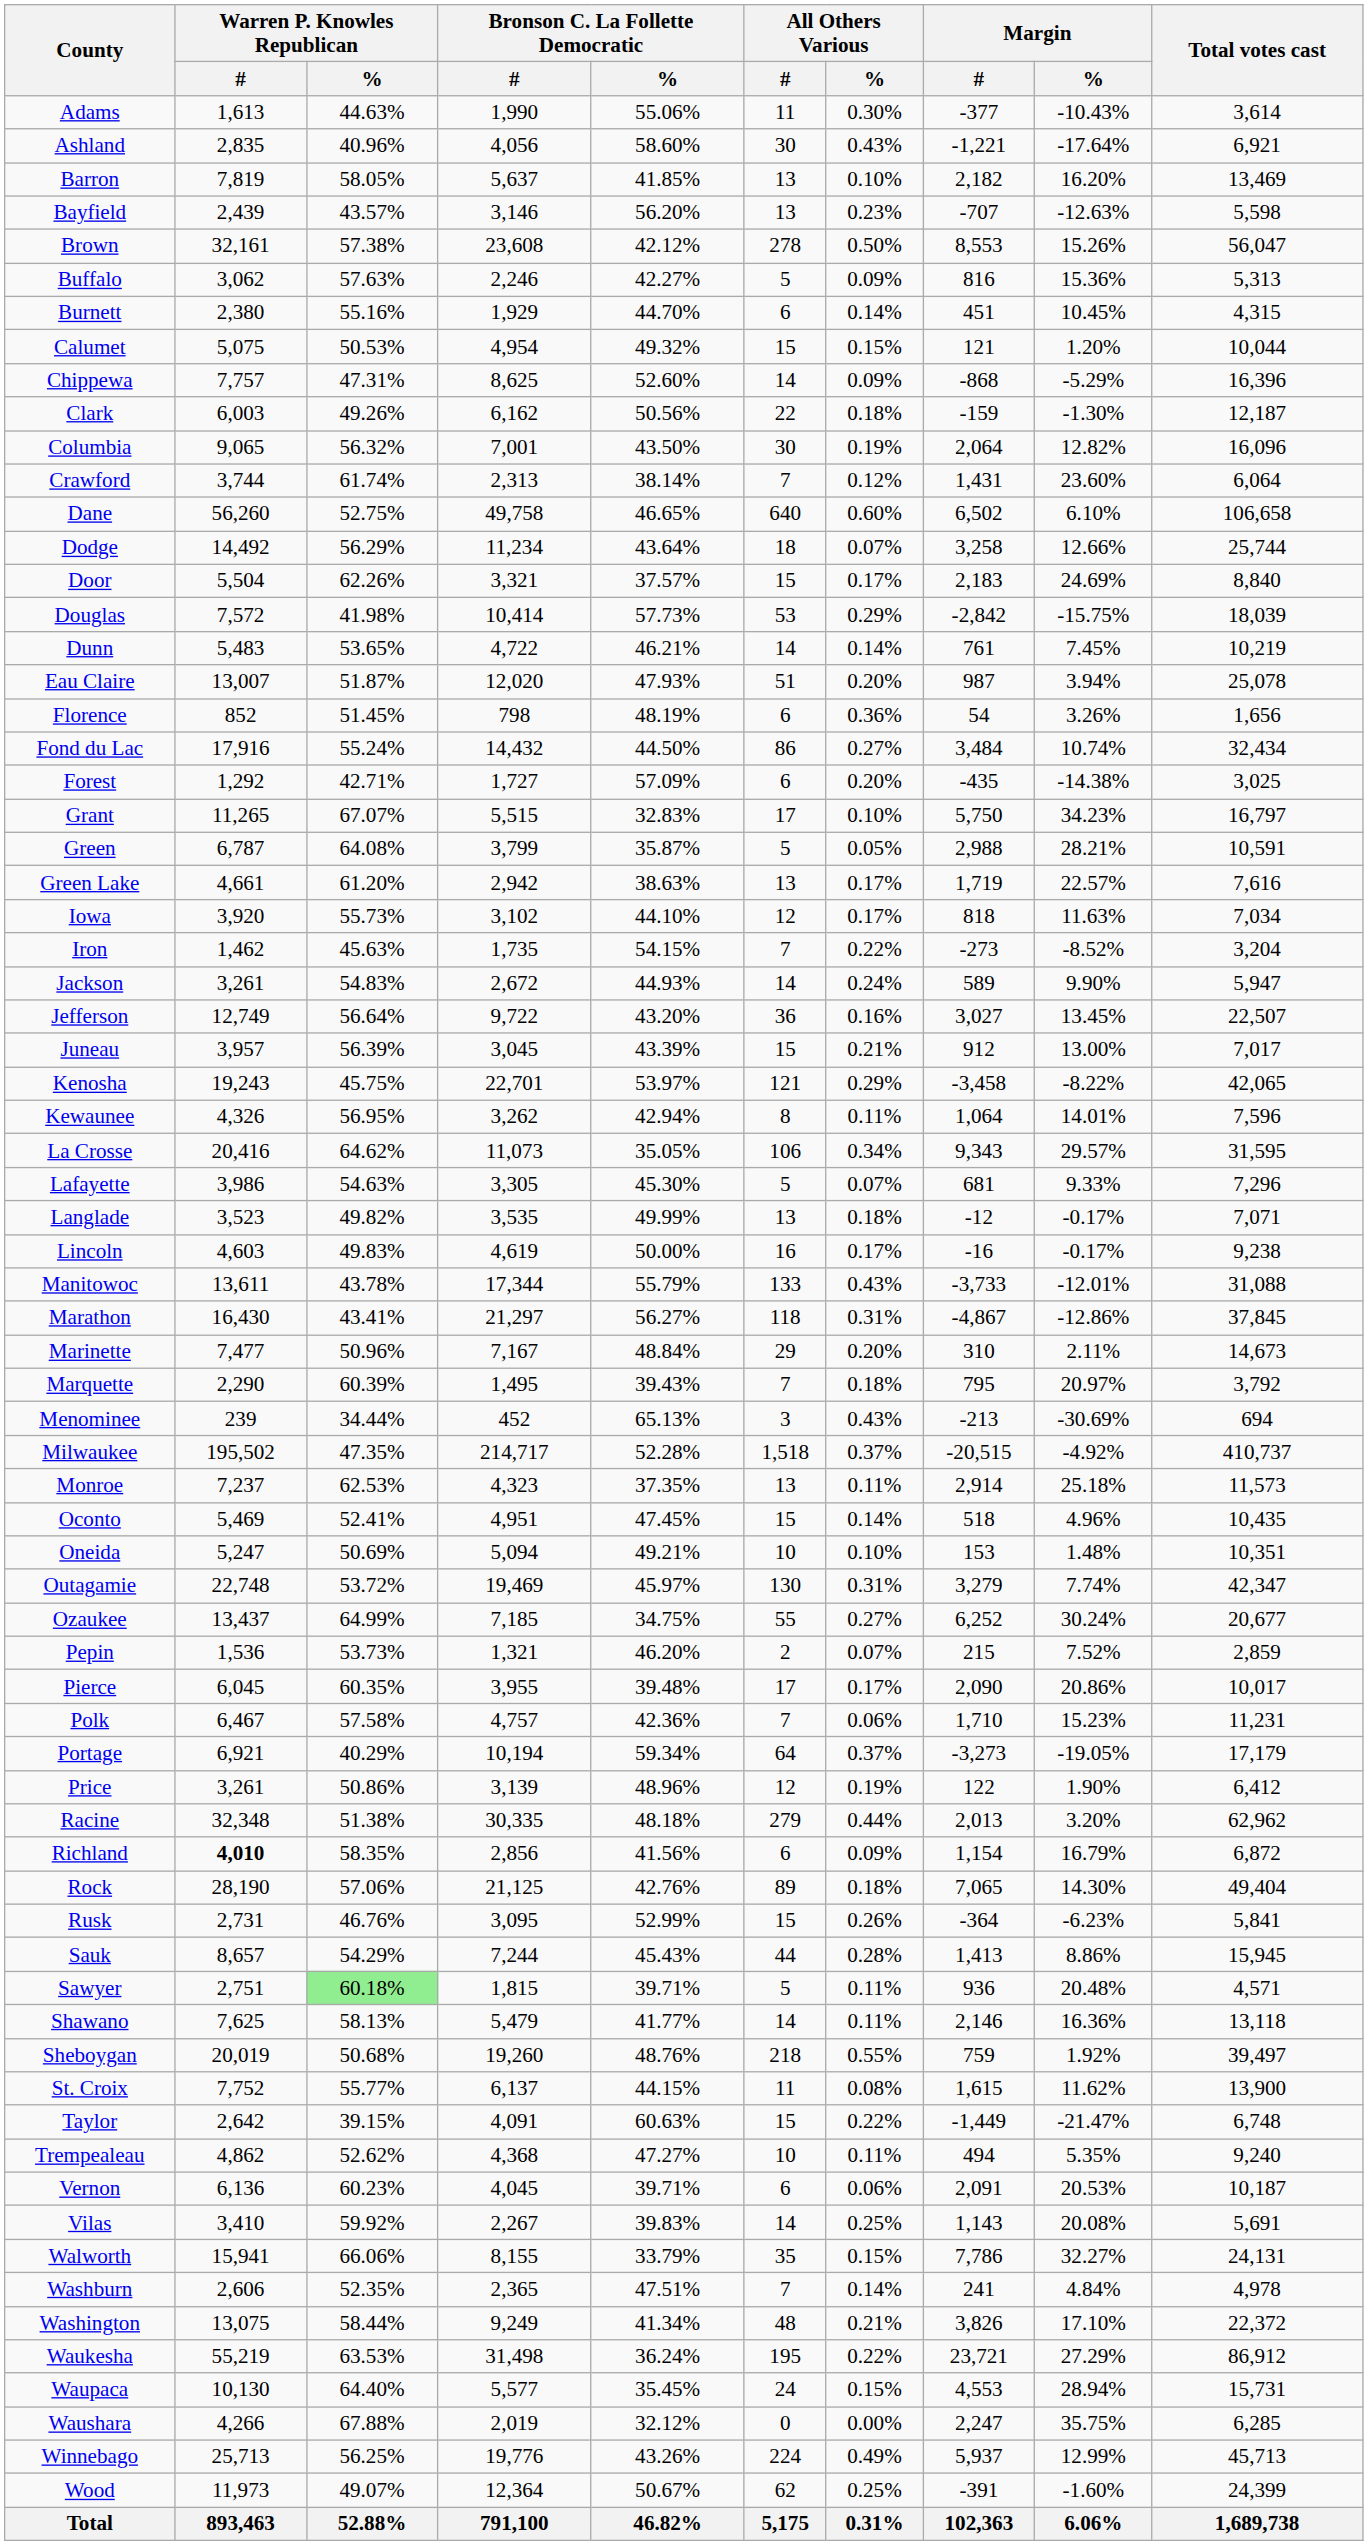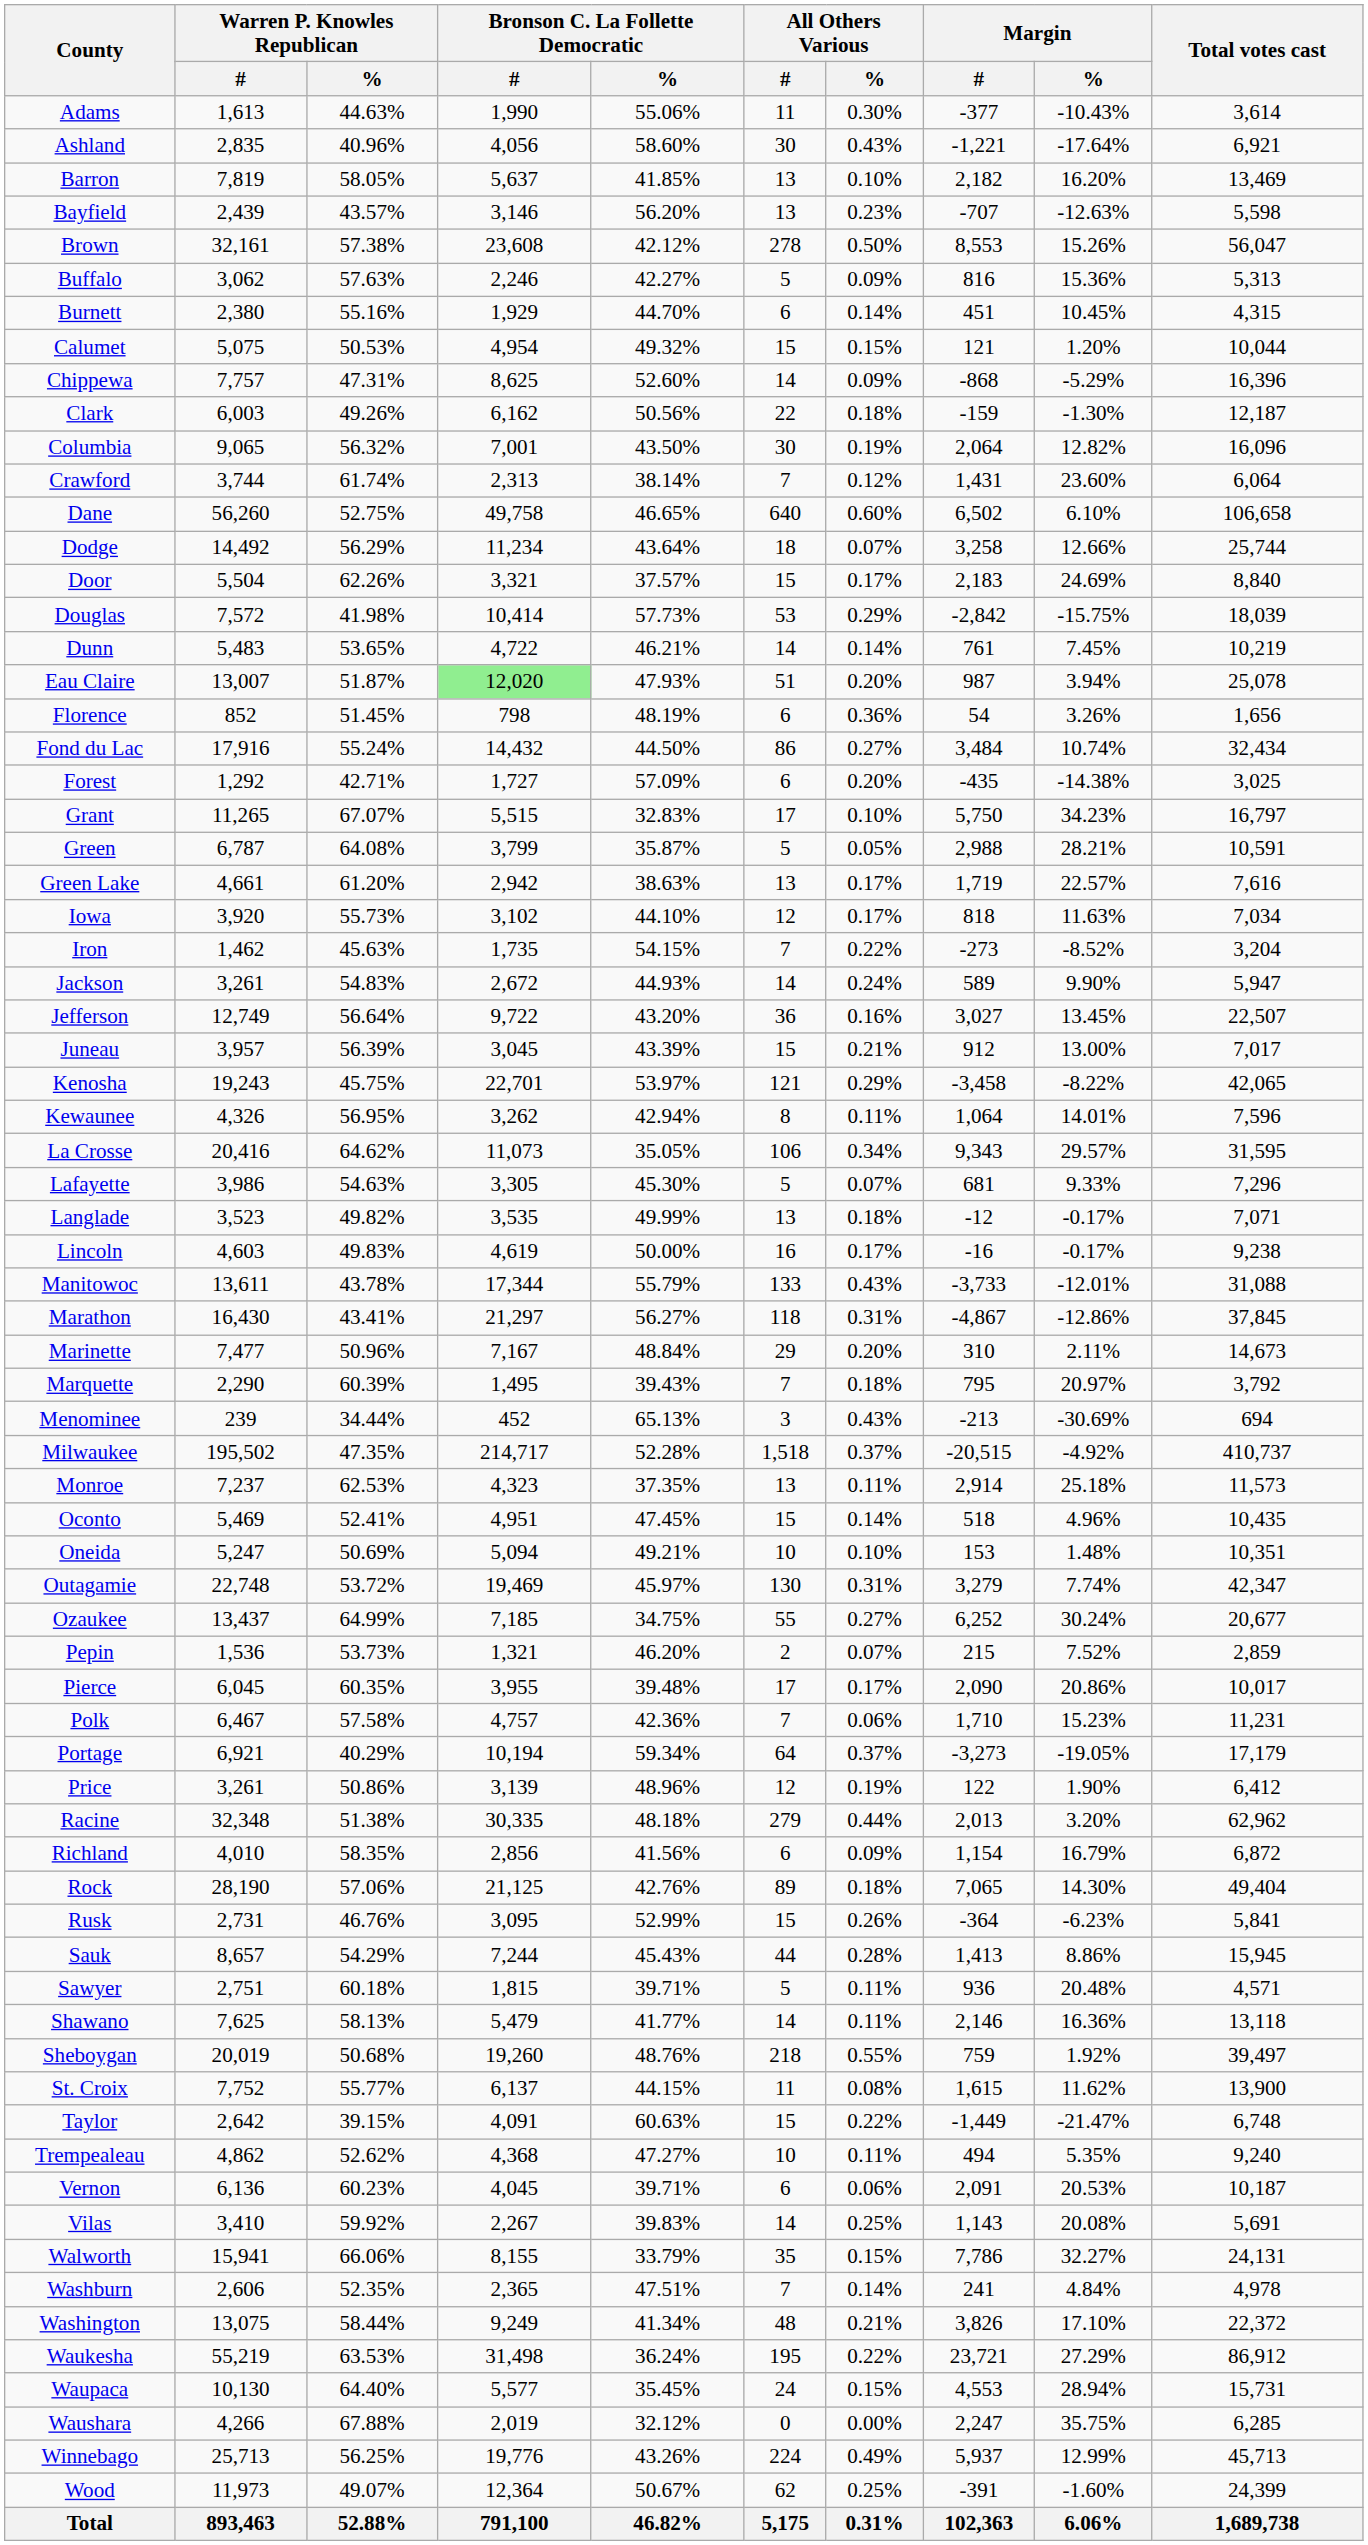(514, 681) no background -> (514, 681) lightgreen background
(241, 1853) bold -> (241, 1853) normal
(372, 1987) lightgreen background -> (372, 1987) no background
